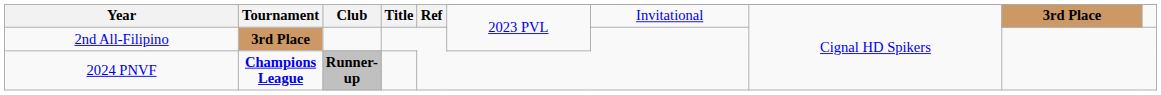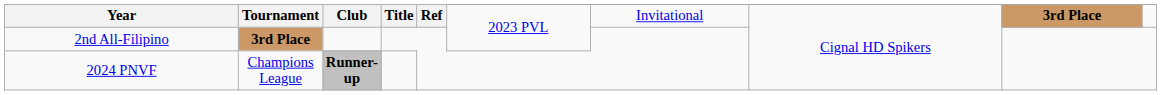(281, 70) bold -> (281, 70) normal
